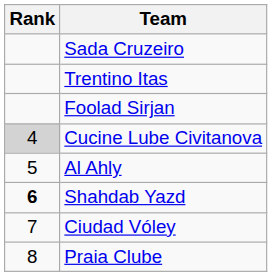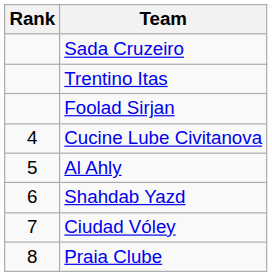(32, 138) lightgrey background -> (32, 138) no background
(32, 197) bold -> (32, 197) normal
